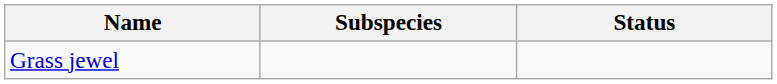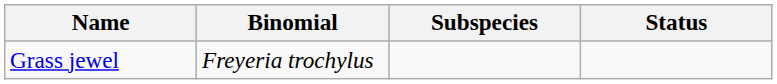+ column: (293, 22)
